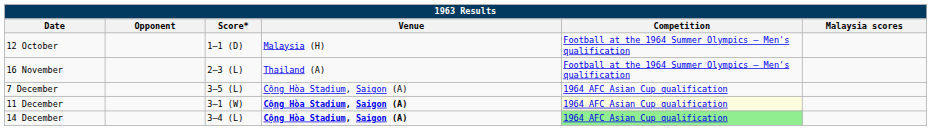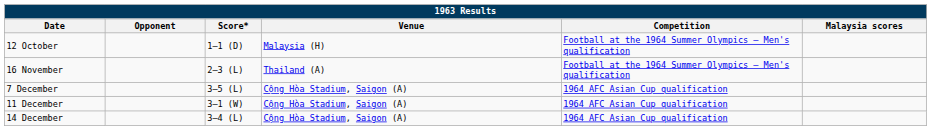(335, 103) bold -> (335, 103) normal
(645, 103) lightyellow background -> (645, 103) no background
(335, 118) bold -> (335, 118) normal
(645, 118) lightgreen background -> (645, 118) no background
